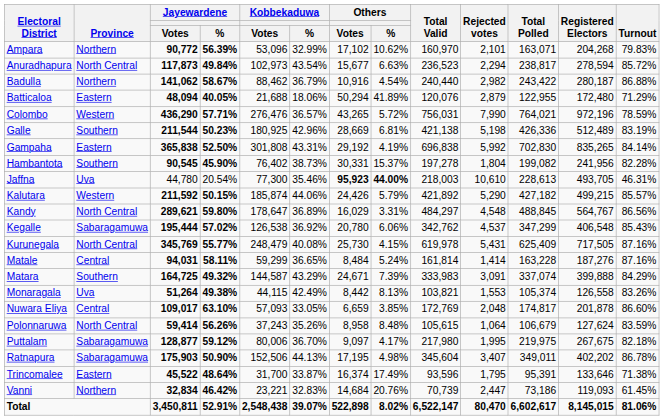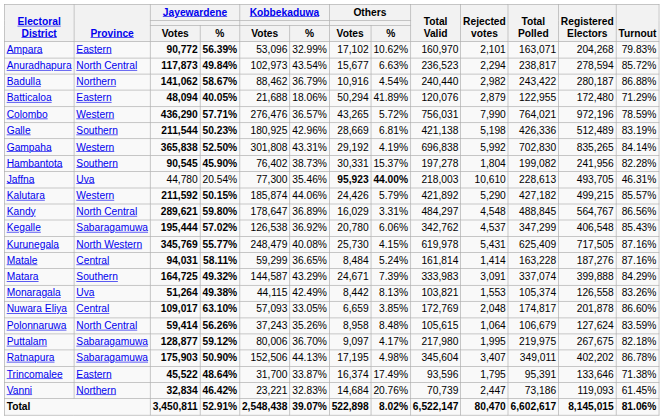(96, 49) Northern -> (94, 49) Eastern
(94, 147) Eastern -> (95, 147) Western
(107, 244) North Central -> (109, 244) North Western
